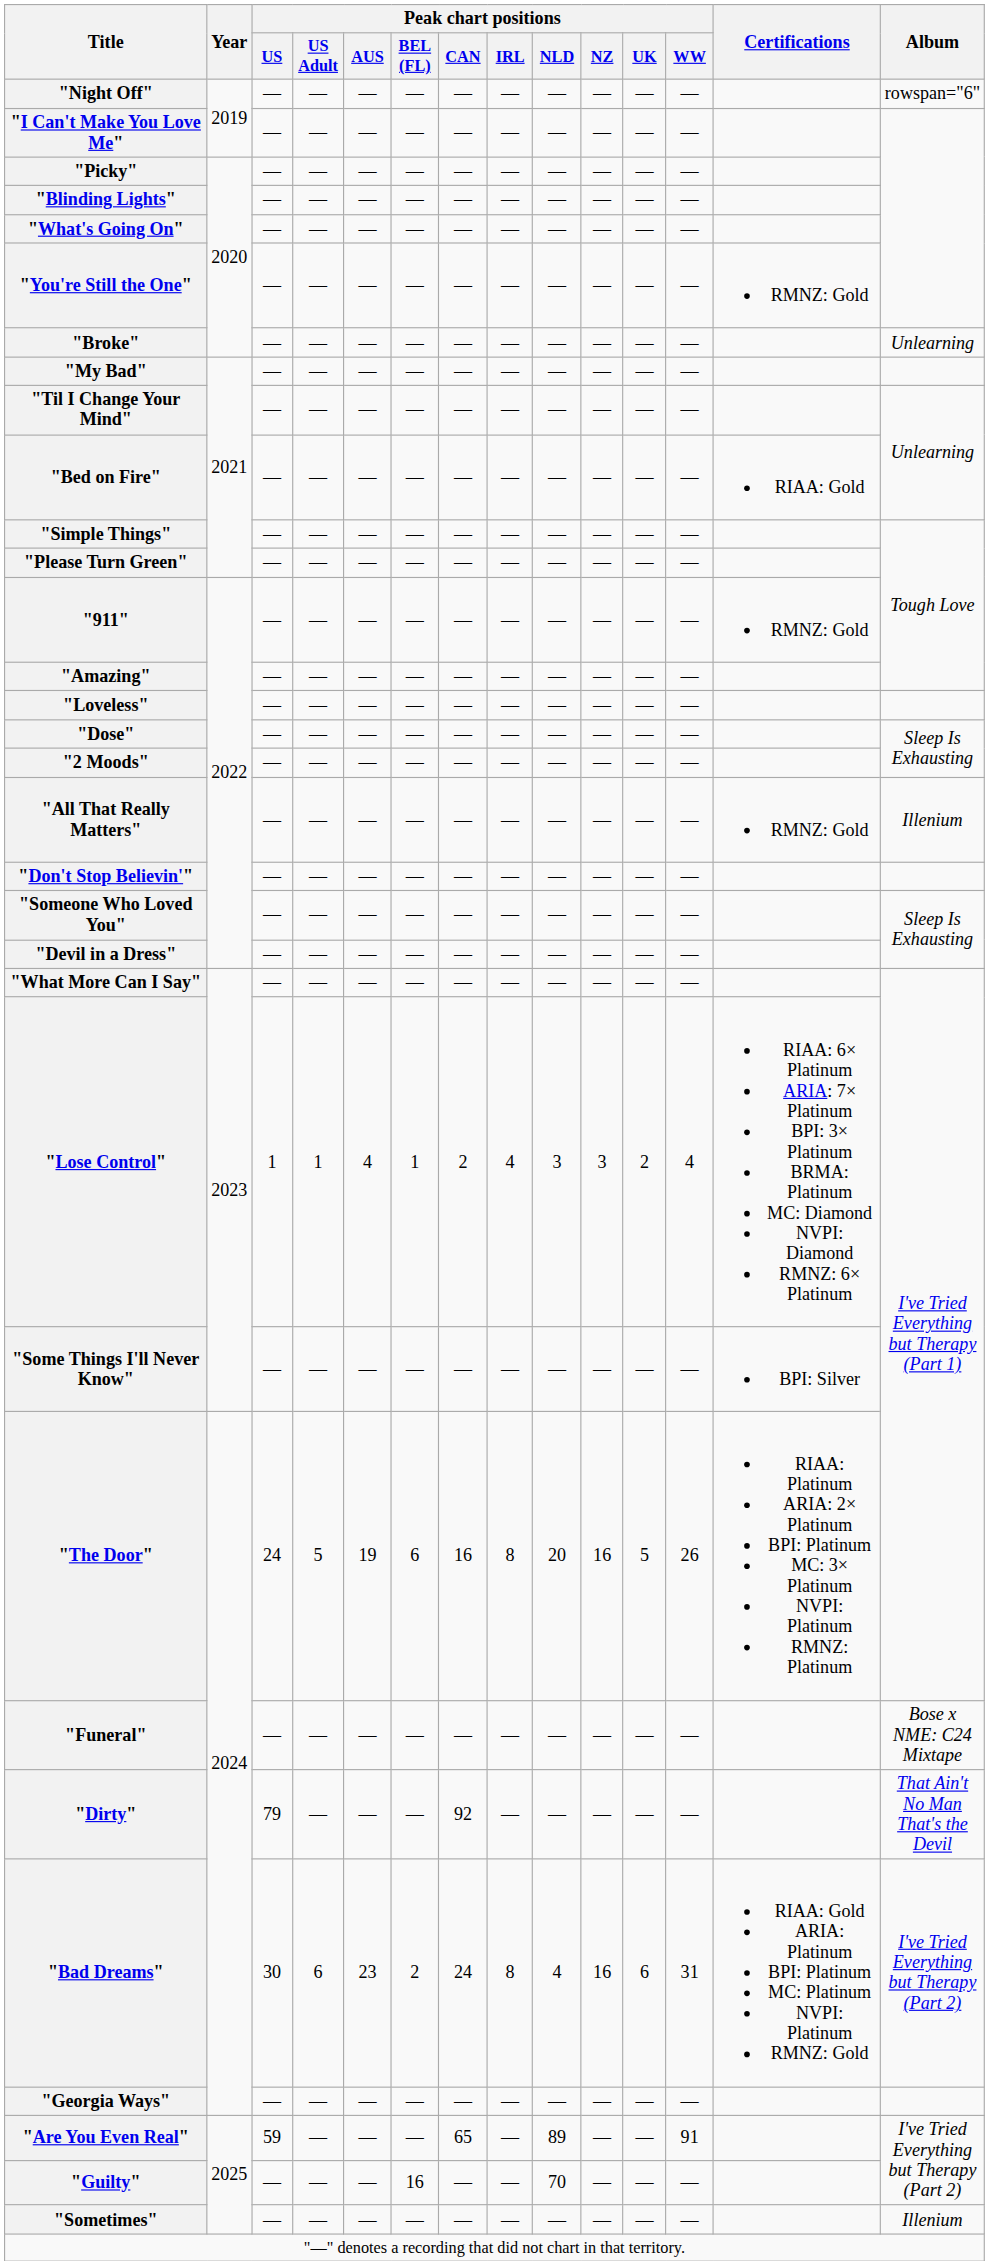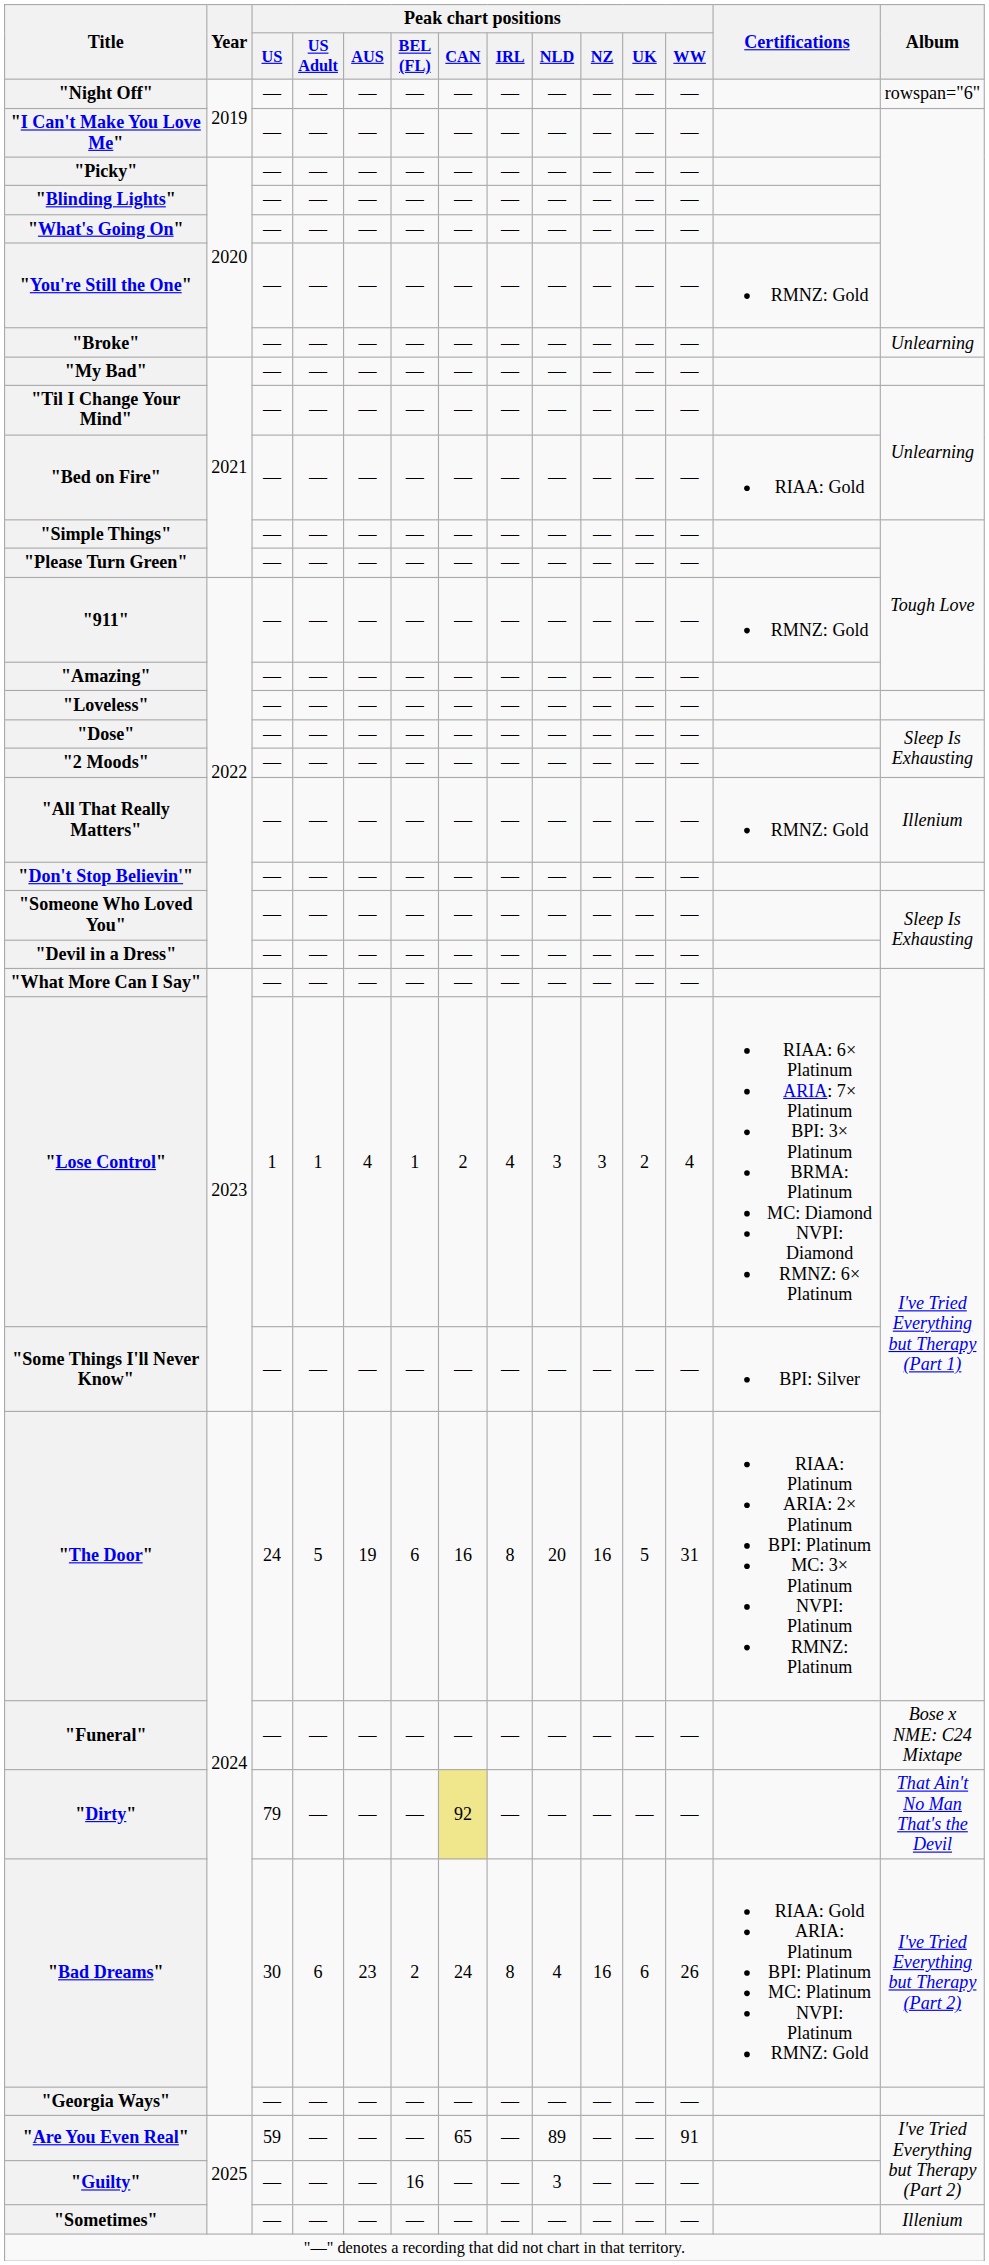(690, 1555) 26 -> (690, 1555) 31
(463, 1814) no background -> (463, 1814) khaki background
(690, 1972) 31 -> (690, 1972) 26
(557, 2182) 70 -> (557, 2182) 3
